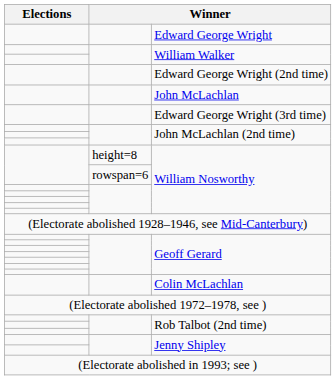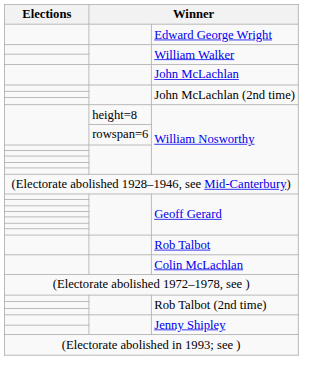- row: (120, 75)
- row: (120, 115)
+ row: (120, 245)
